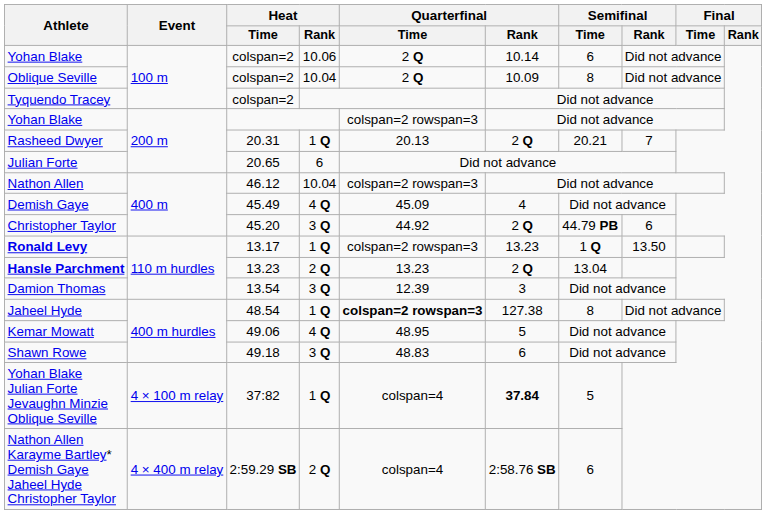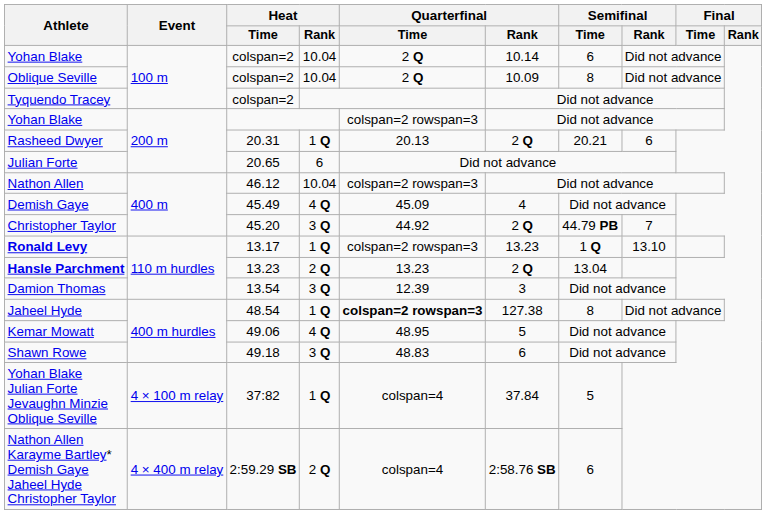(320, 57) 10.06 -> (320, 57) 10.04
(649, 141) 7 -> (649, 141) 6
(649, 226) 6 -> (649, 226) 7
(649, 247) 13.50 -> (649, 247) 13.10
(522, 396) bold -> (522, 396) normal
